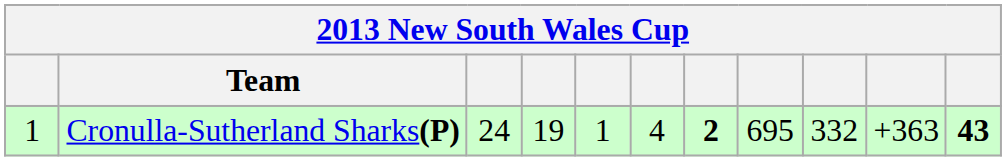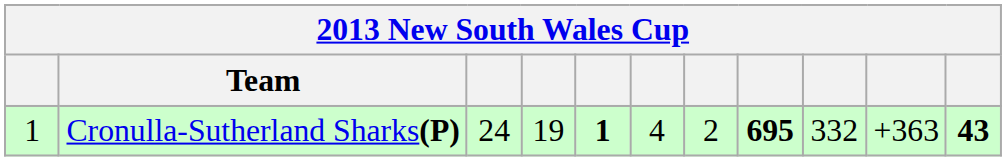(603, 130) normal -> (603, 130) bold
(711, 130) bold -> (711, 130) normal
(770, 130) normal -> (770, 130) bold
